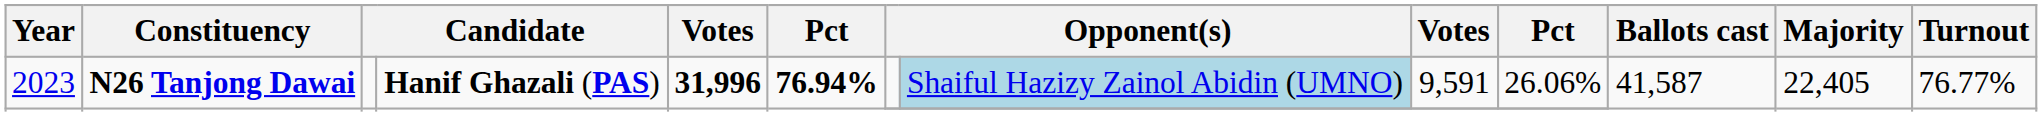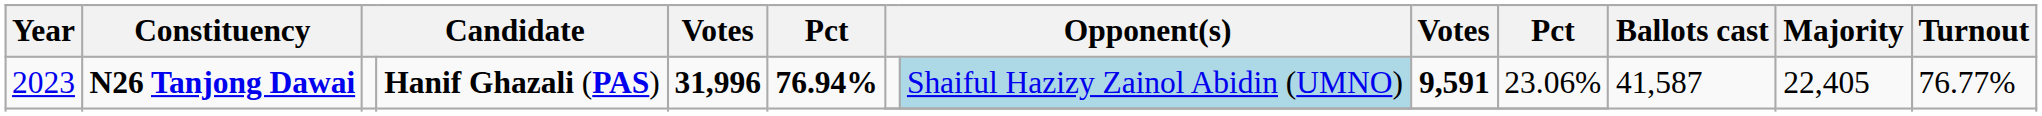(1454, 82) normal -> (1454, 82) bold
(1553, 82) 26.06% -> (1553, 82) 23.06%
